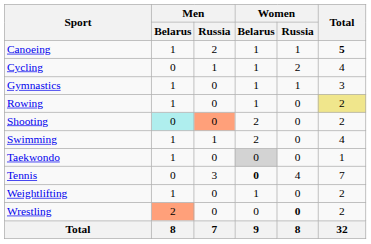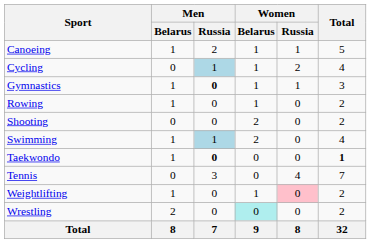(342, 49) bold -> (342, 49) normal
(214, 67) no background -> (214, 67) lightblue background
(214, 85) normal -> (214, 85) bold
(342, 103) khaki background -> (342, 103) no background
(173, 121) paleturquoise background -> (173, 121) no background
(214, 121) lightsalmon background -> (214, 121) no background
(214, 139) no background -> (214, 139) lightblue background
(214, 157) normal -> (214, 157) bold
(256, 157) lightgrey background -> (256, 157) no background
(342, 157) normal -> (342, 157) bold
(256, 175) bold -> (256, 175) normal
(298, 193) no background -> (298, 193) pink background
(173, 211) lightsalmon background -> (173, 211) no background
(256, 211) no background -> (256, 211) paleturquoise background
(298, 211) bold -> (298, 211) normal
